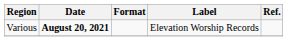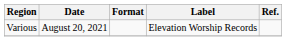(75, 28) bold -> (74, 28) normal
